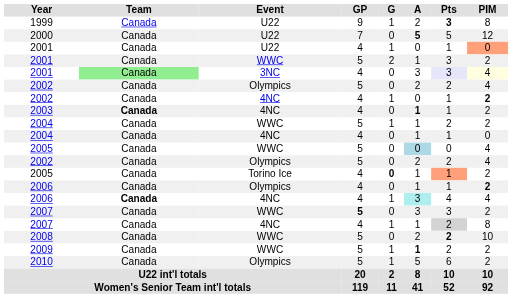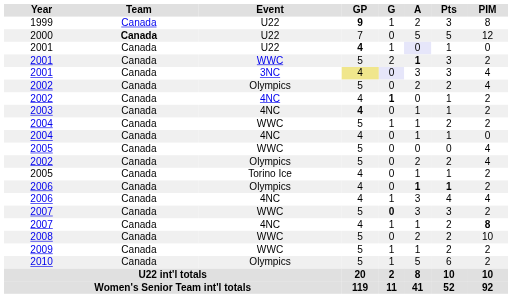(360, 23) normal -> (360, 23) bold
(449, 23) bold -> (449, 23) normal
(139, 35) normal -> (139, 35) bold
(418, 35) bold -> (418, 35) normal
(360, 48) normal -> (360, 48) bold
(418, 48) no background -> (418, 48) lavender background
(488, 48) lightsalmon background -> (488, 48) no background
(418, 60) normal -> (418, 60) bold
(139, 73) lightgreen background -> (139, 73) no background
(360, 73) no background -> (360, 73) khaki background
(391, 73) no background -> (391, 73) lavender background
(449, 73) lavender background -> (449, 73) no background
(488, 73) lightyellow background -> (488, 73) no background
(391, 98) normal -> (391, 98) bold
(488, 98) bold -> (488, 98) normal
(139, 111) bold -> (139, 111) normal
(360, 111) normal -> (360, 111) bold
(418, 111) bold -> (418, 111) normal
(418, 149) lightblue background -> (418, 149) no background
(391, 174) bold -> (391, 174) normal
(449, 174) lightsalmon background -> (449, 174) no background
(418, 186) normal -> (418, 186) bold
(449, 186) normal -> (449, 186) bold
(488, 186) bold -> (488, 186) normal
(139, 199) bold -> (139, 199) normal
(418, 199) paleturquoise background -> (418, 199) no background
(360, 212) bold -> (360, 212) normal
(391, 212) normal -> (391, 212) bold
(449, 224) lightgrey background -> (449, 224) no background
(488, 224) normal -> (488, 224) bold
(449, 237) bold -> (449, 237) normal
(418, 249) bold -> (418, 249) normal
